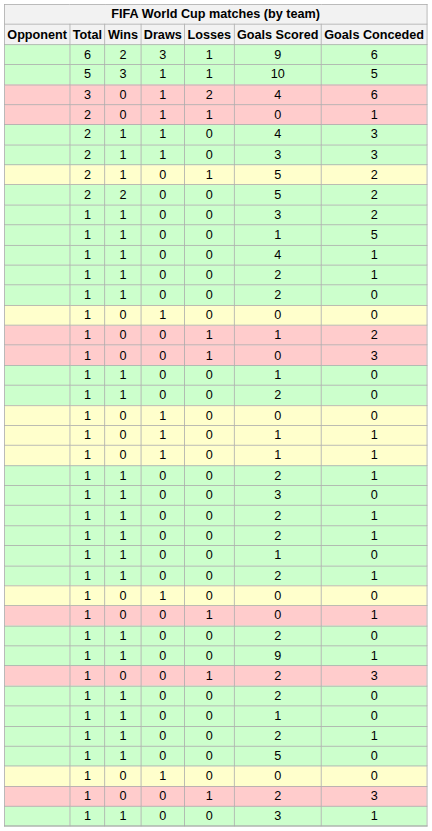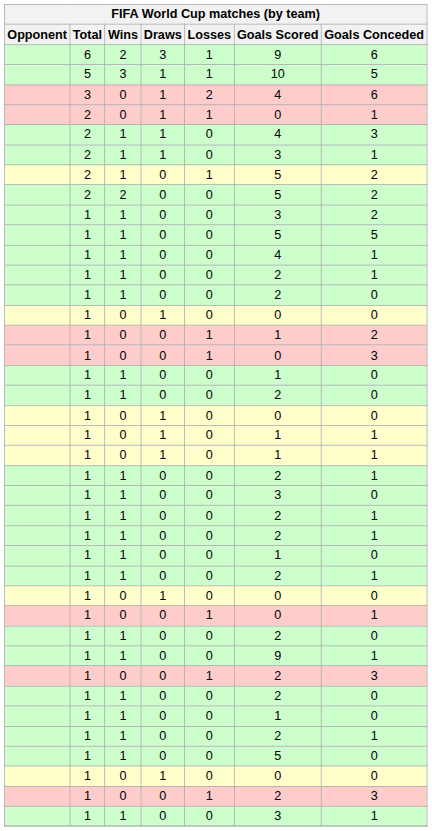(374, 154) 3 -> (374, 154) 1
(278, 235) 1 -> (278, 235) 5
